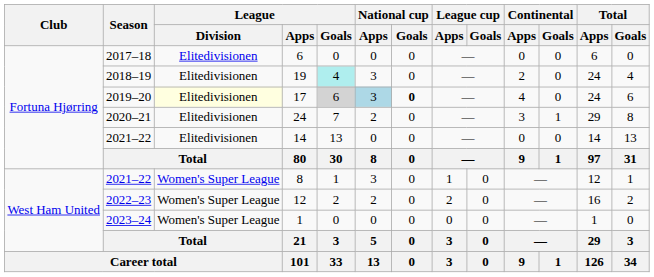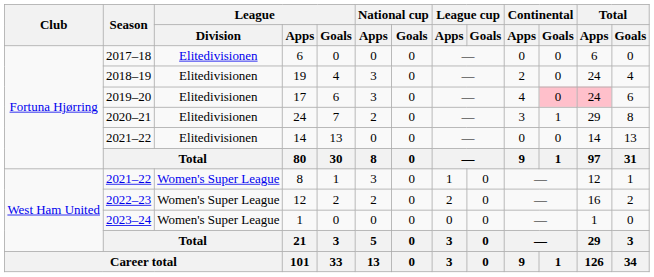(336, 76) paleturquoise background -> (336, 76) no background
(218, 96) lightyellow background -> (218, 96) no background
(336, 96) lightgrey background -> (336, 96) no background
(373, 96) lightblue background -> (373, 96) no background
(412, 96) bold -> (412, 96) normal
(558, 96) no background -> (558, 96) pink background
(594, 96) no background -> (594, 96) pink background
